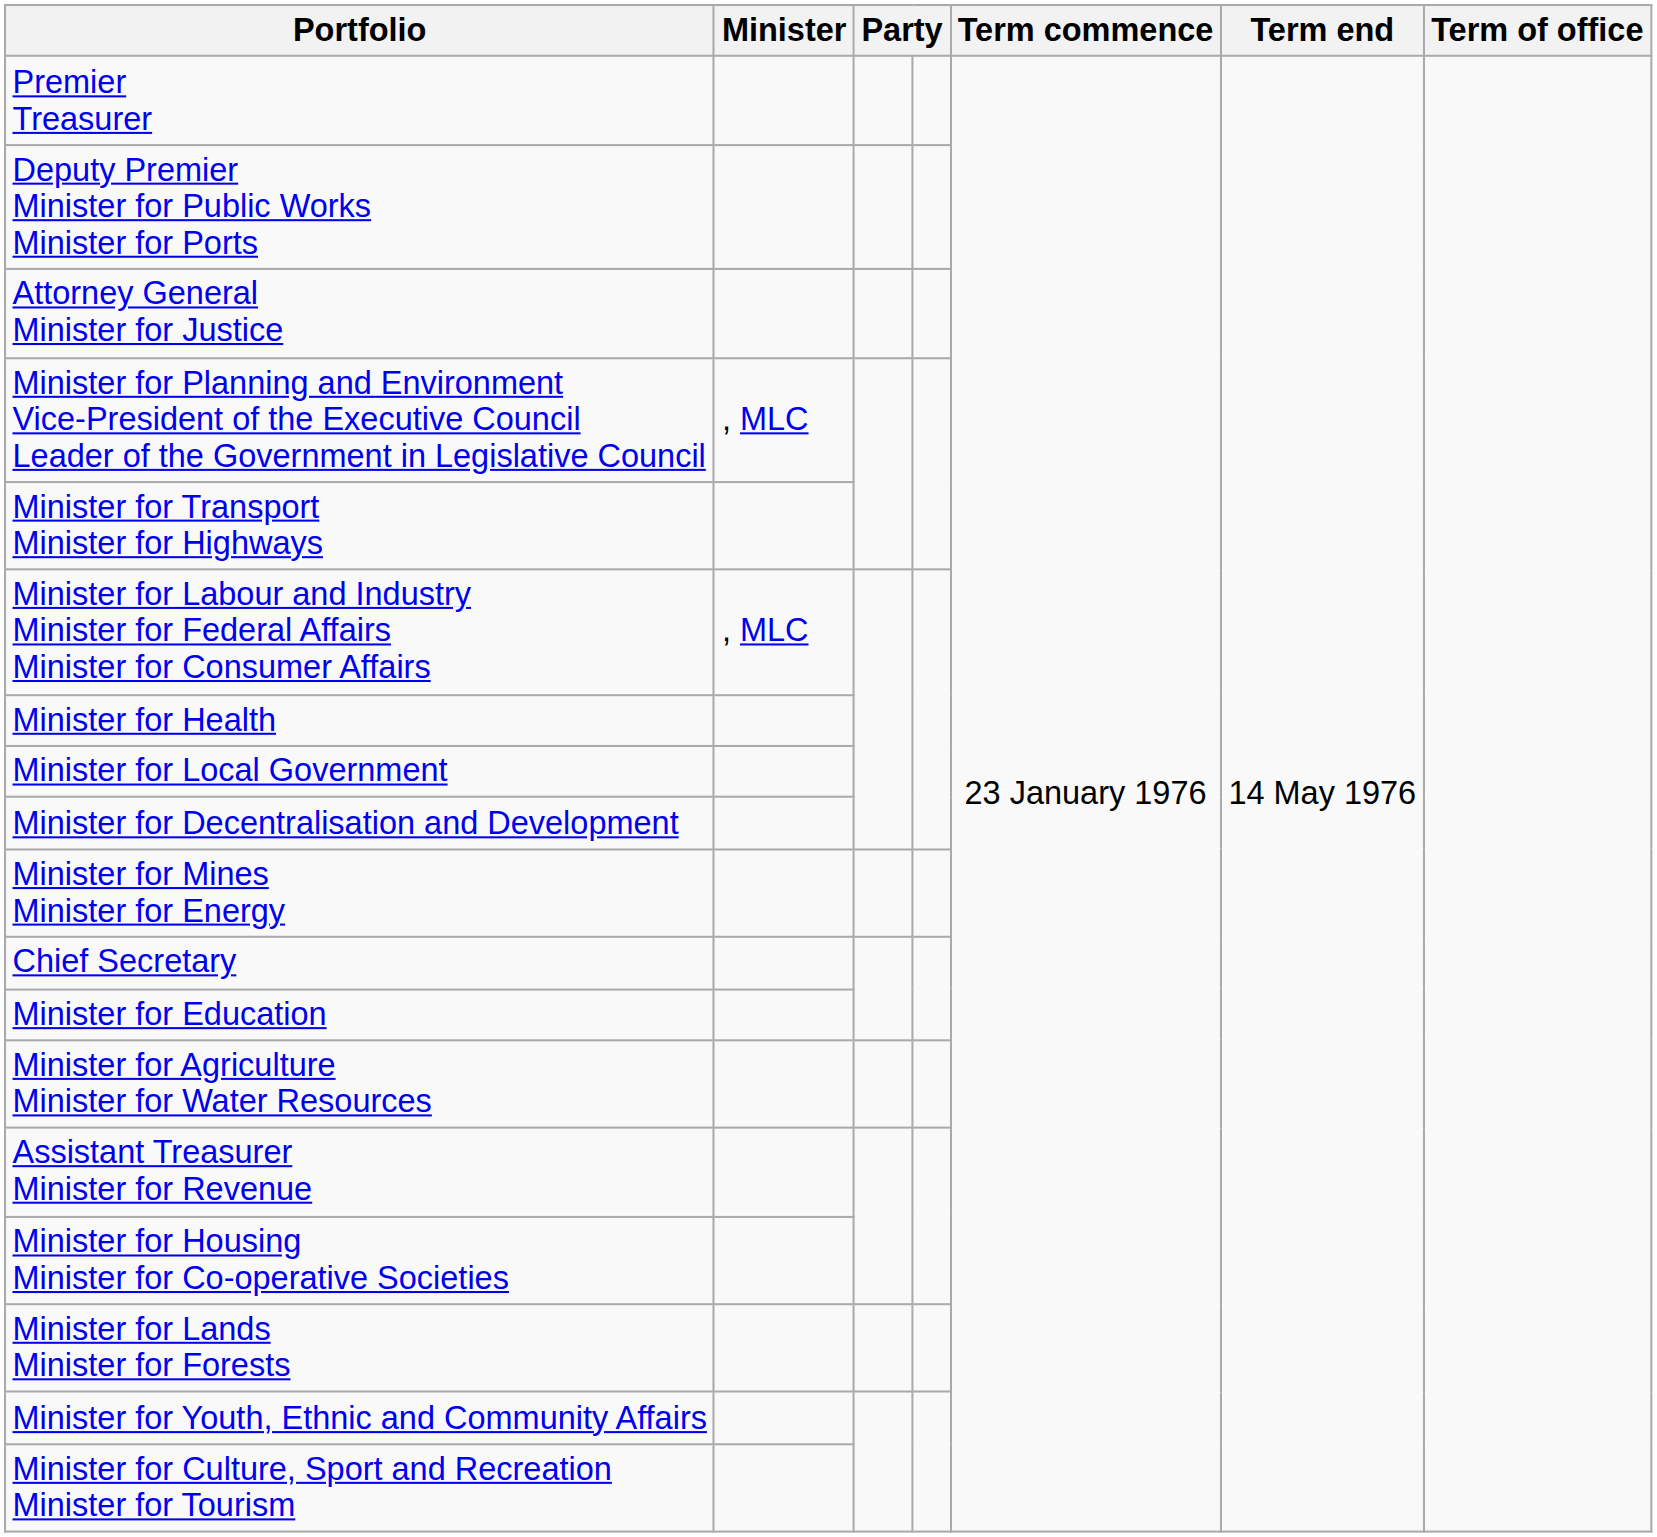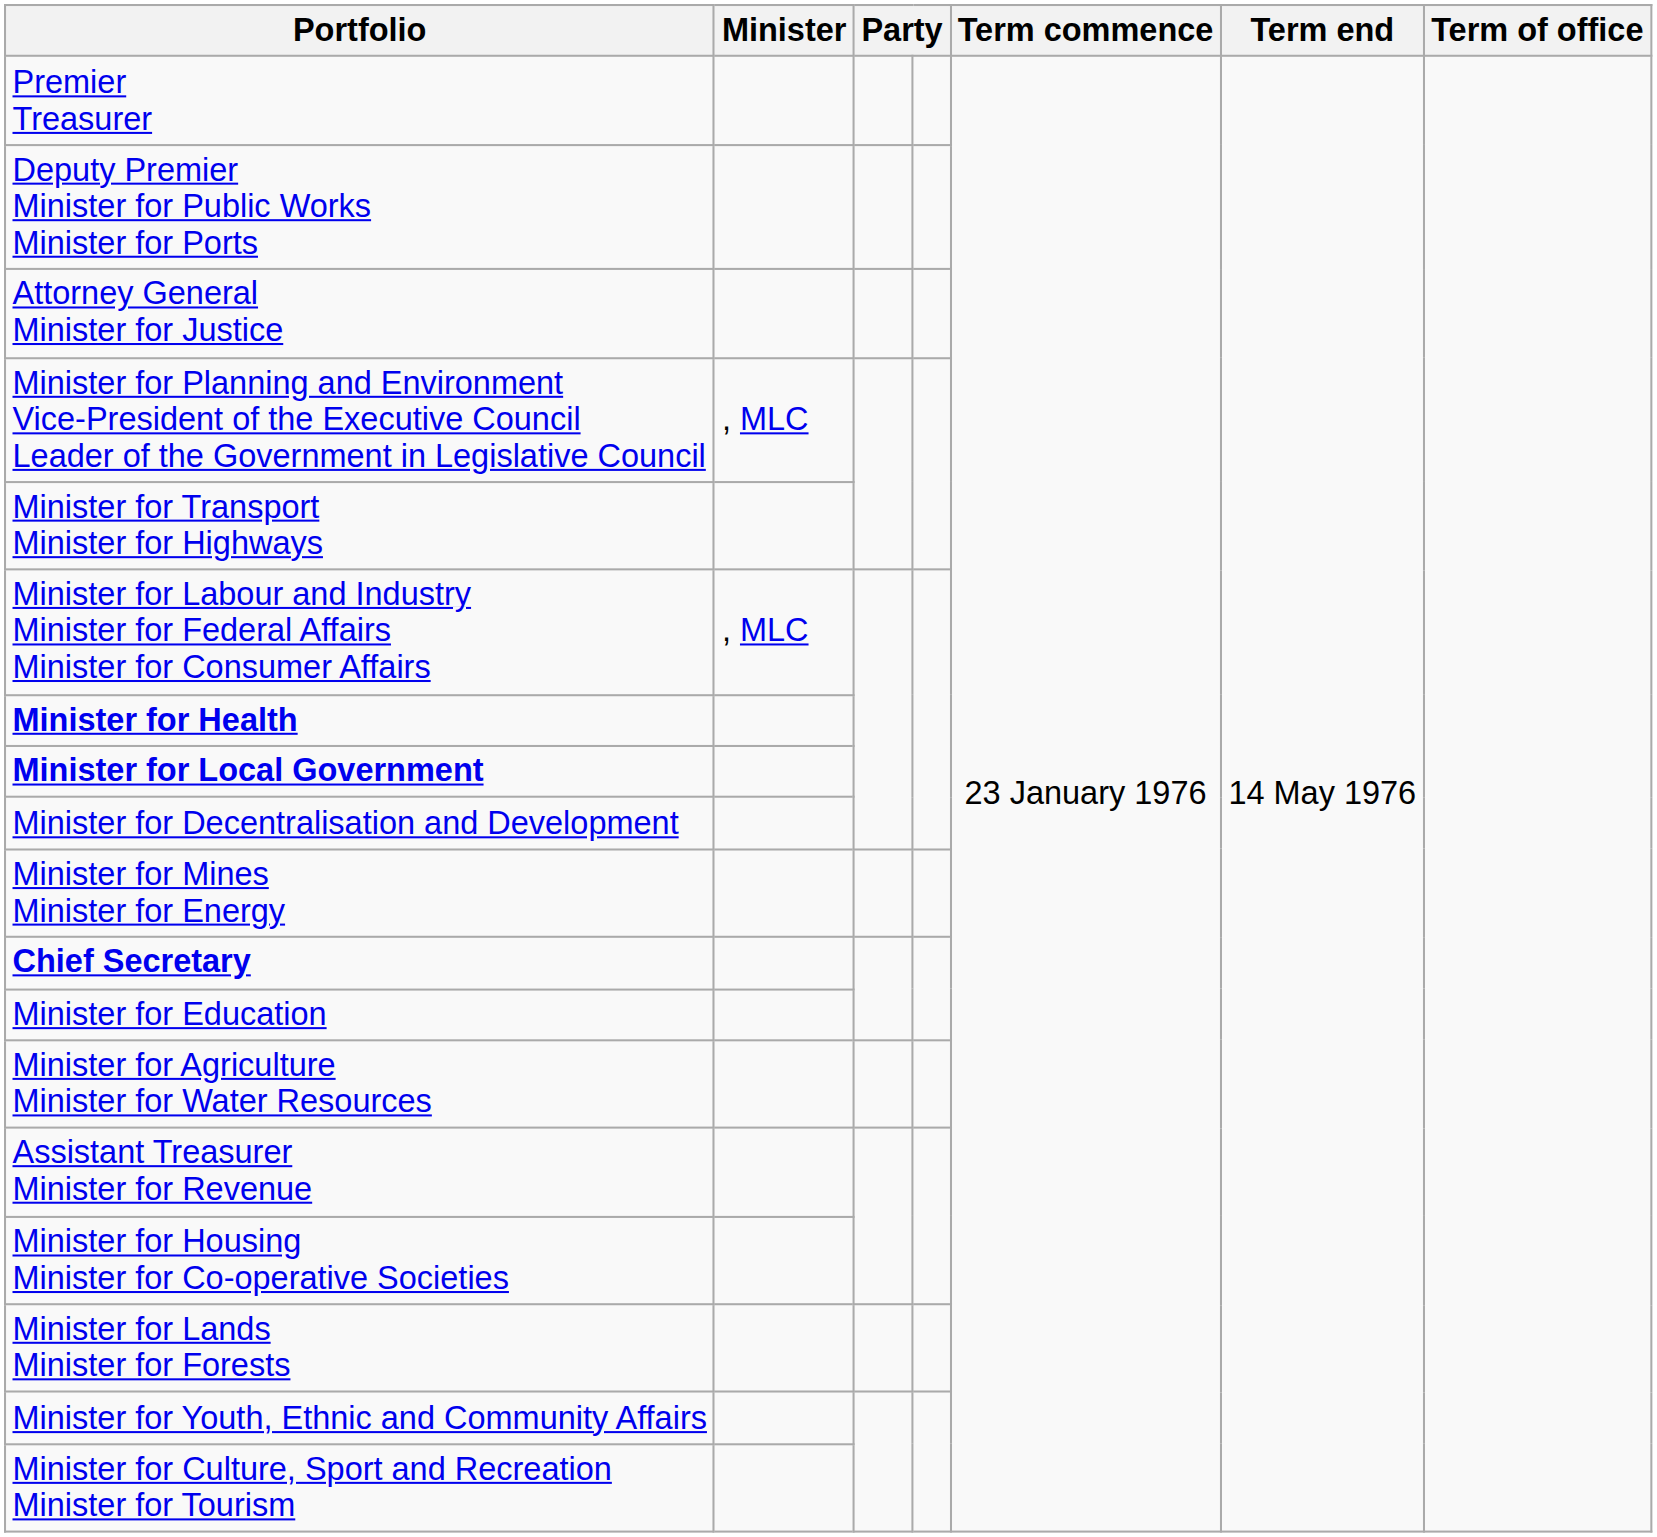(144, 719) normal -> (155, 719) bold
(230, 771) normal -> (248, 771) bold
(124, 962) normal -> (132, 962) bold
